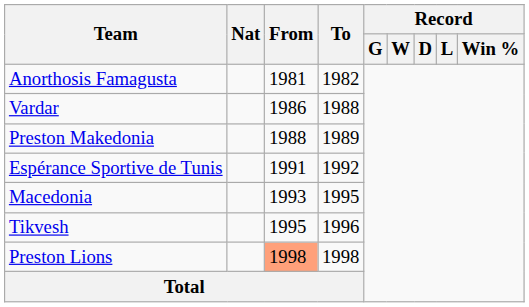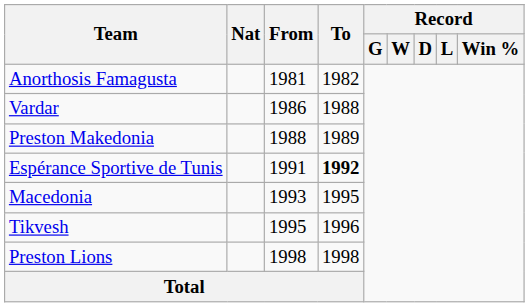(341, 167) normal -> (341, 167) bold
(288, 256) lightsalmon background -> (288, 256) no background
